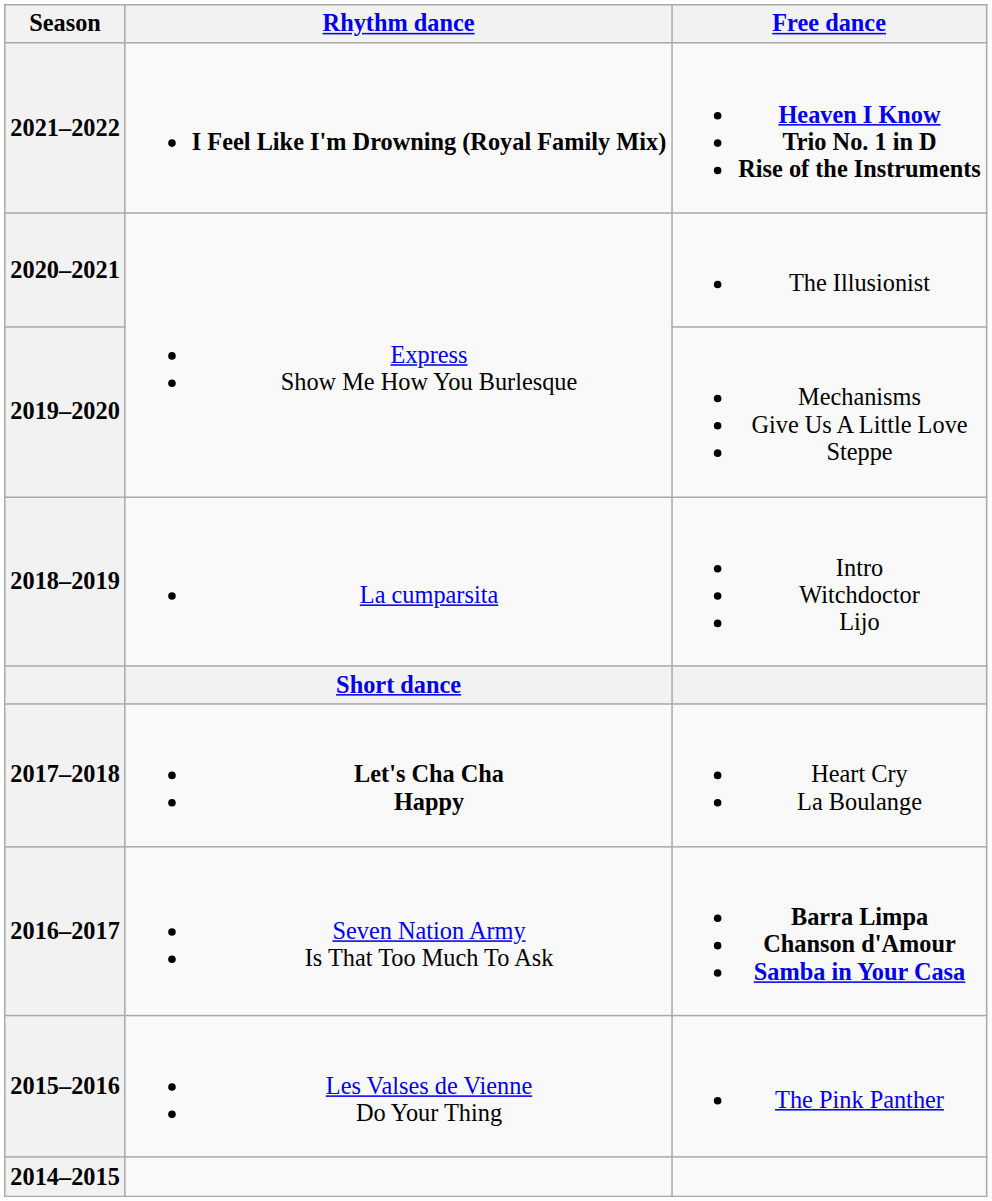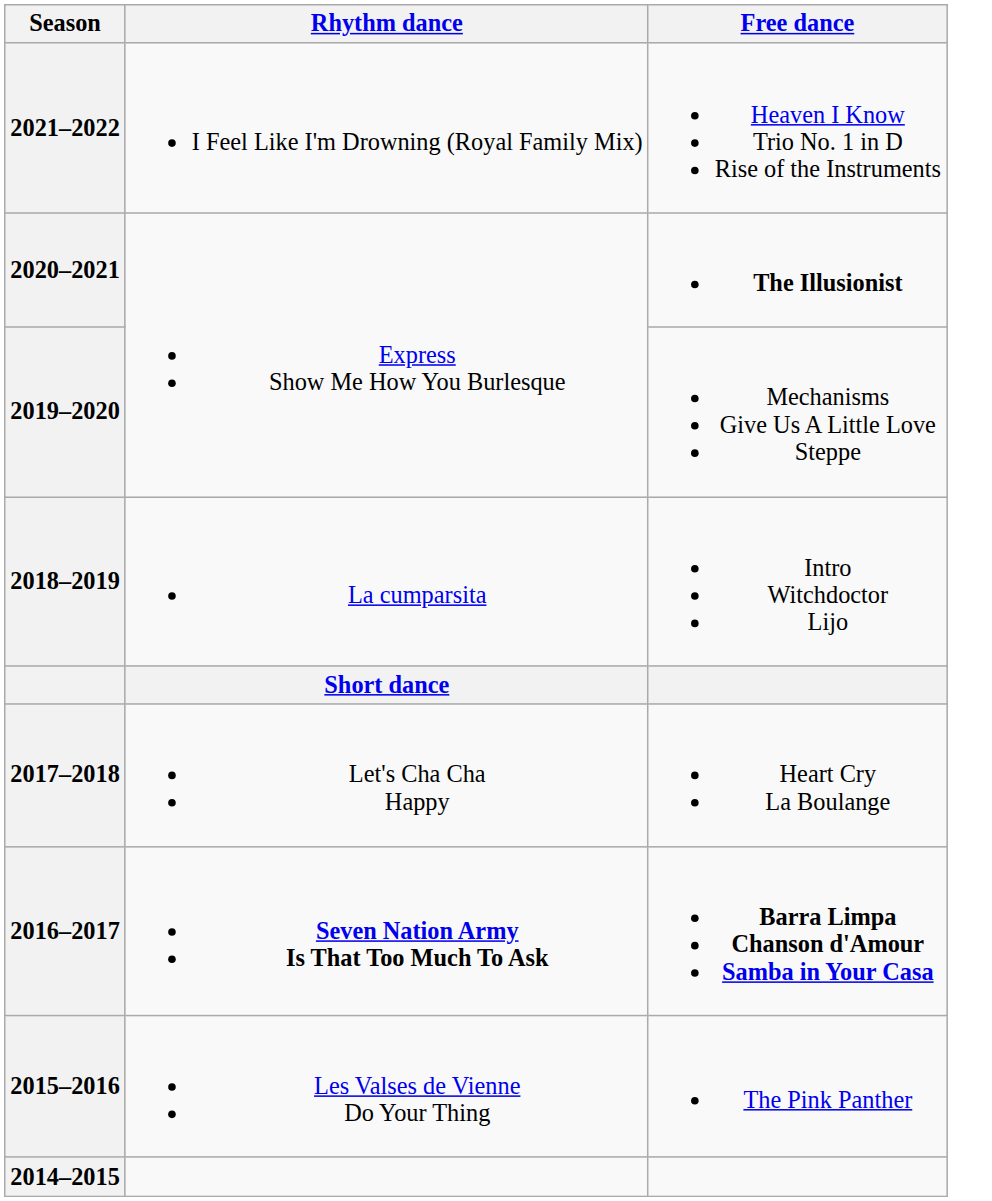(399, 142) bold -> (387, 142) normal
(829, 142) bold -> (797, 142) normal
(829, 284) normal -> (797, 284) bold
(399, 789) bold -> (387, 789) normal
(399, 945) normal -> (387, 945) bold
